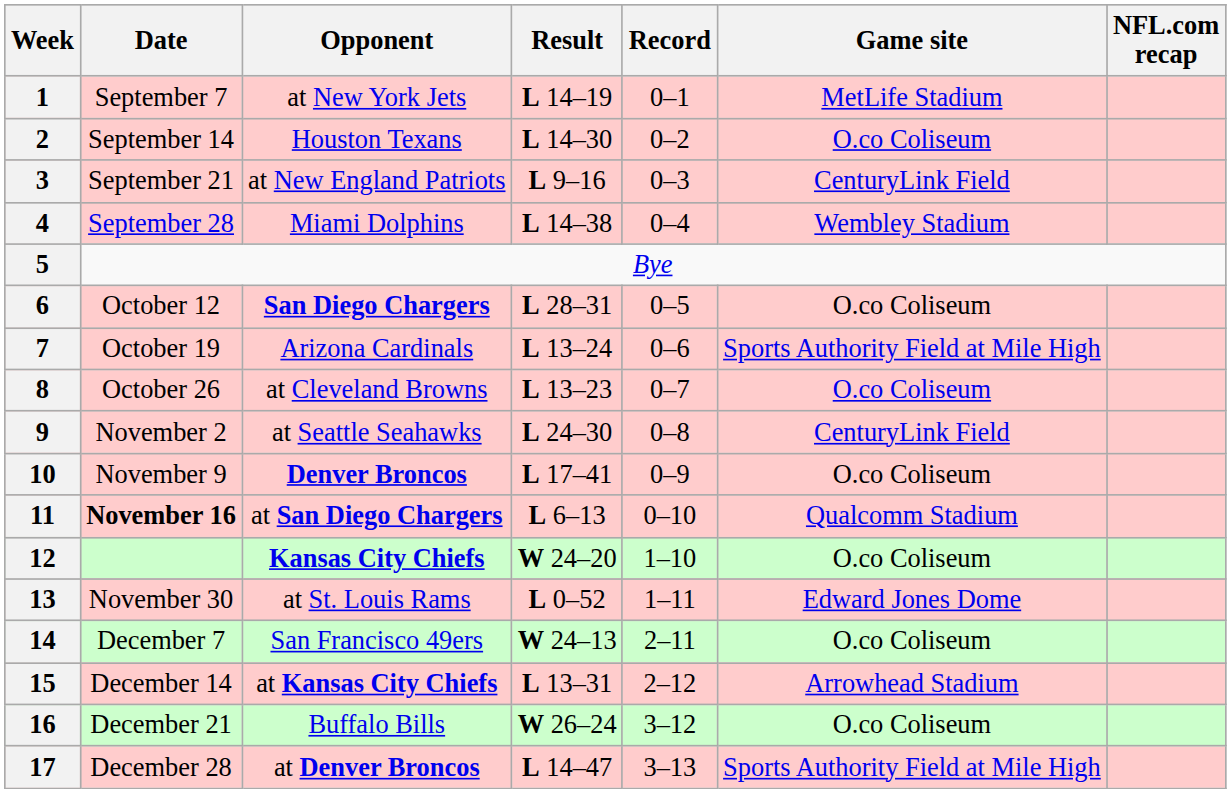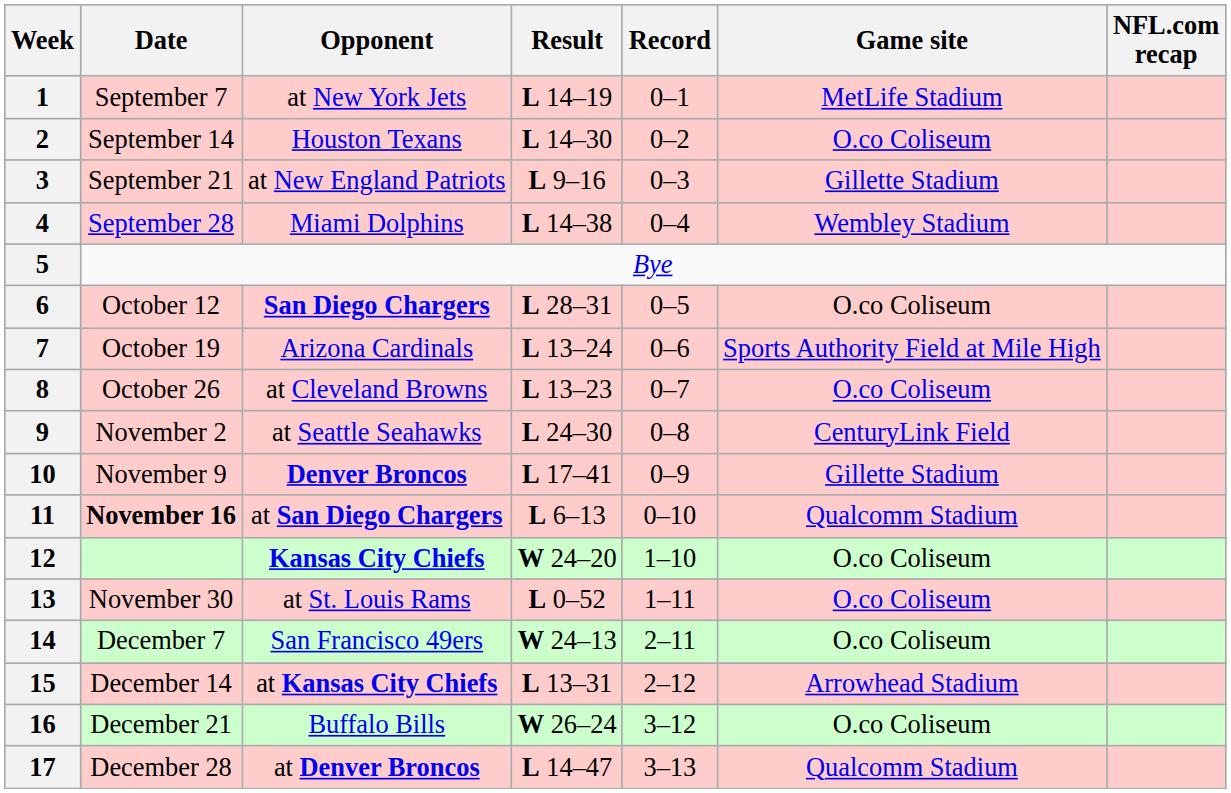(912, 180) CenturyLink Field -> (912, 180) Gillette Stadium
(912, 473) O.co Coliseum -> (912, 473) Gillette Stadium
(912, 599) Edward Jones Dome -> (912, 599) O.co Coliseum
(912, 766) Sports Authority Field at Mile High -> (912, 766) Qualcomm Stadium
